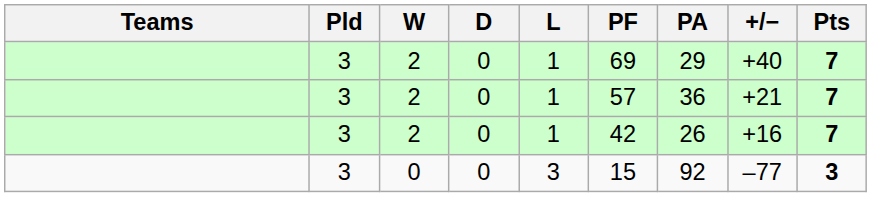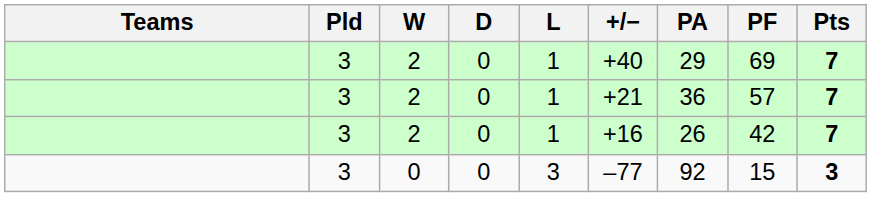columns swapped: (623, 23) <-> (762, 23)
